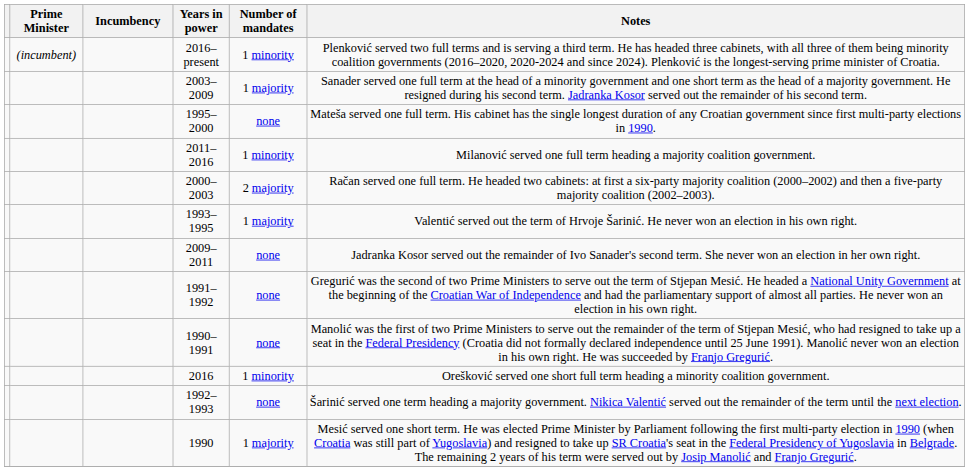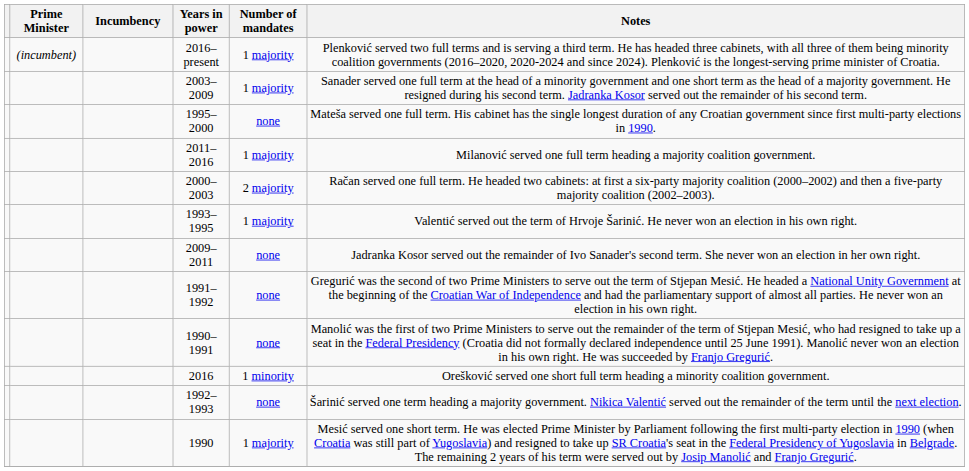(268, 54) 1 minority -> (268, 54) 1 majority
(268, 154) 1 minority -> (268, 154) 1 majority
